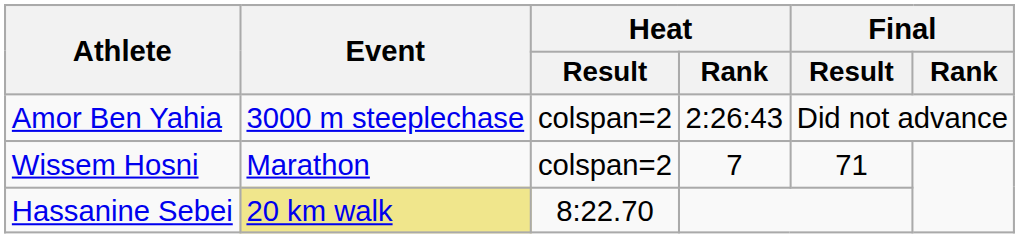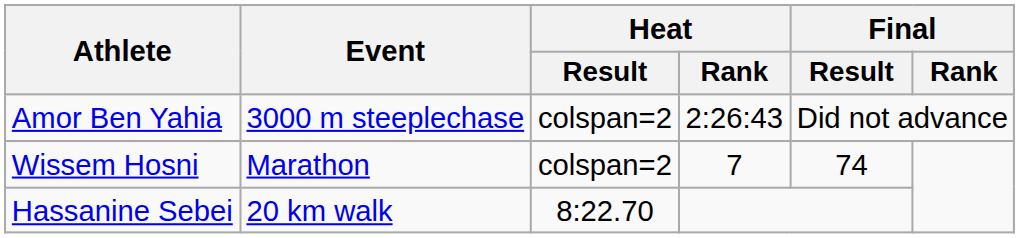(851, 164) 71 -> (851, 164) 74
(320, 211) khaki background -> (320, 211) no background
